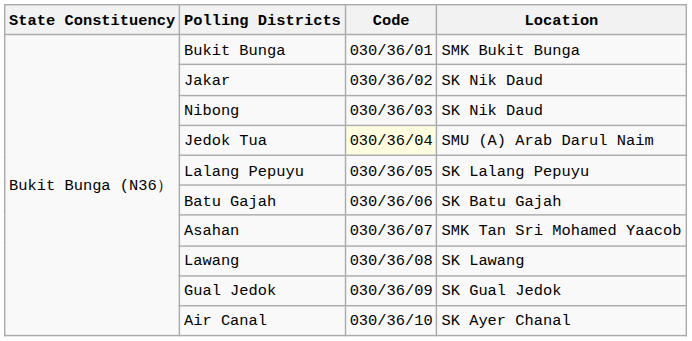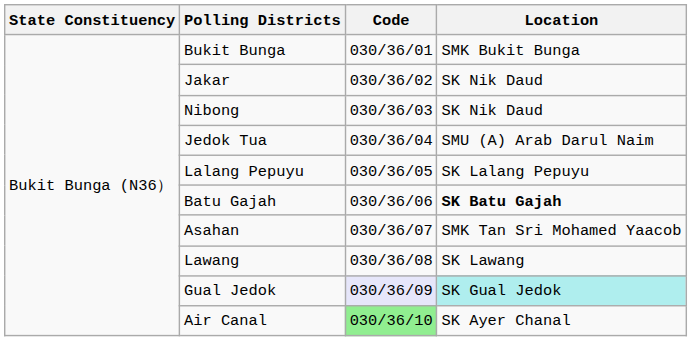(391, 141) lightyellow background -> (391, 141) no background
(501, 201) normal -> (501, 200) bold
(391, 291) no background -> (391, 291) lavender background
(501, 291) no background -> (501, 291) paleturquoise background
(391, 321) no background -> (391, 321) lightgreen background
